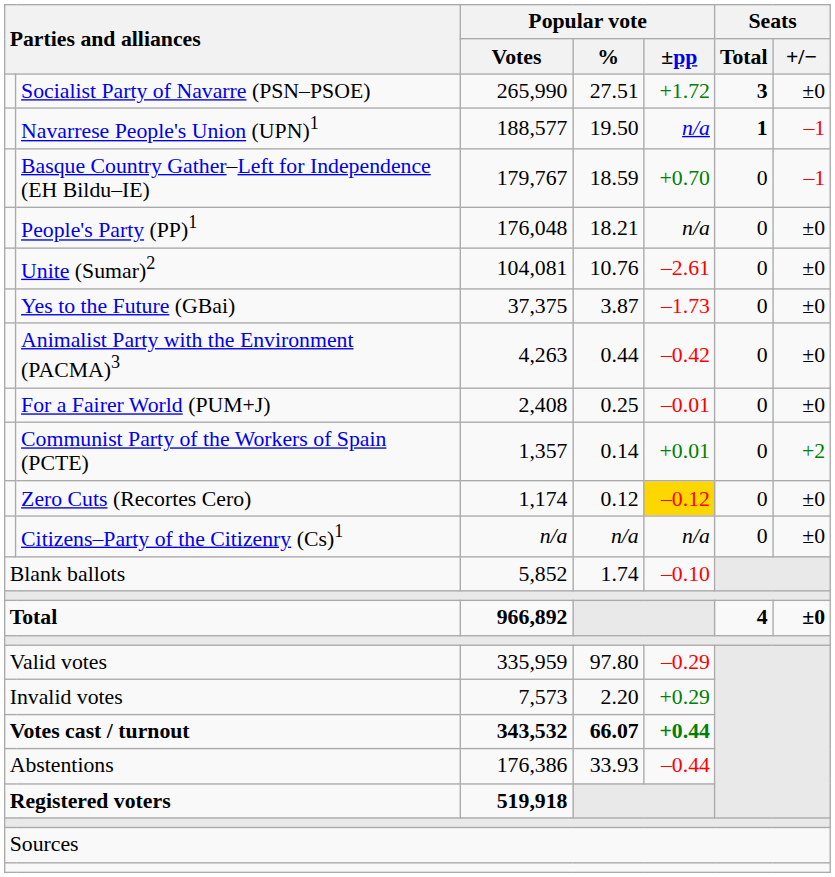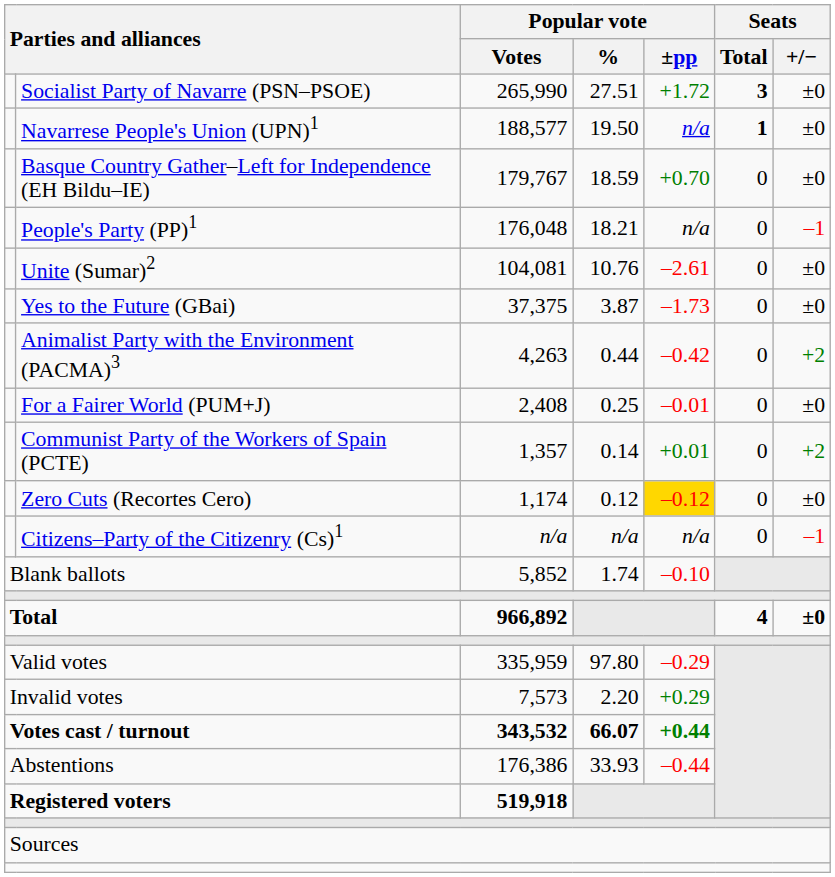(814, 128) –1 -> (814, 128) ±0
(814, 177) –1 -> (814, 177) ±0
(814, 227) ±0 -> (814, 227) –1
(814, 355) ±0 -> (814, 355) +2
(814, 535) ±0 -> (814, 535) –1
